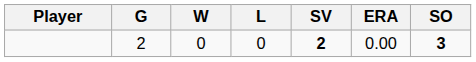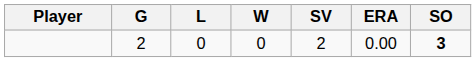columns swapped: (201, 17) <-> (261, 17)
(321, 43) bold -> (321, 43) normal
